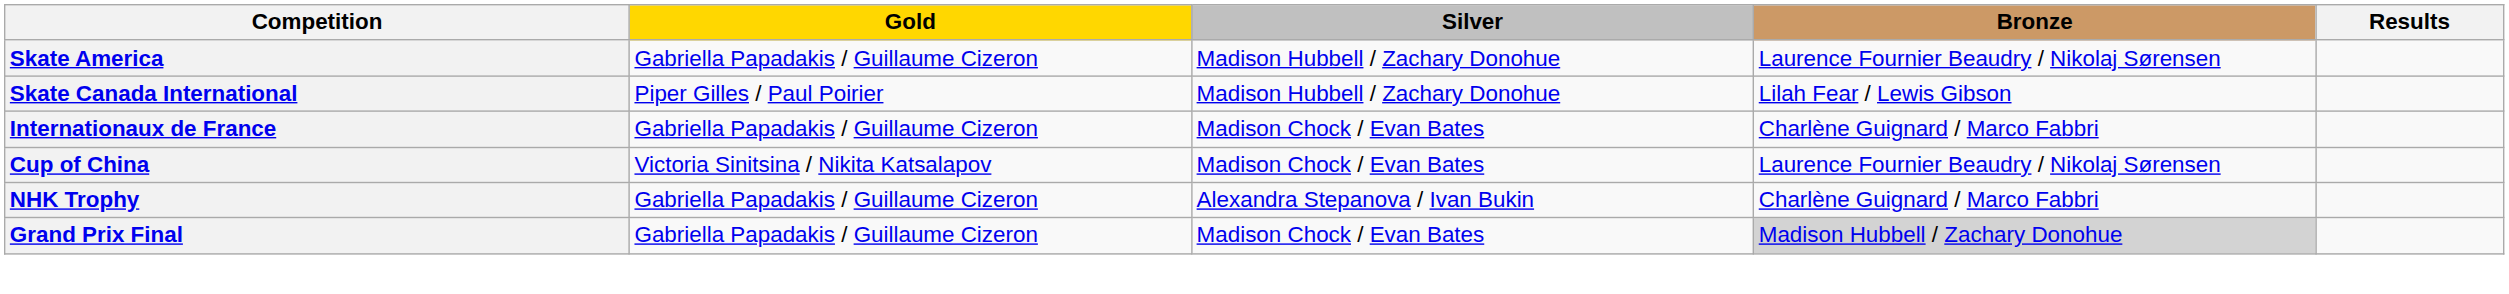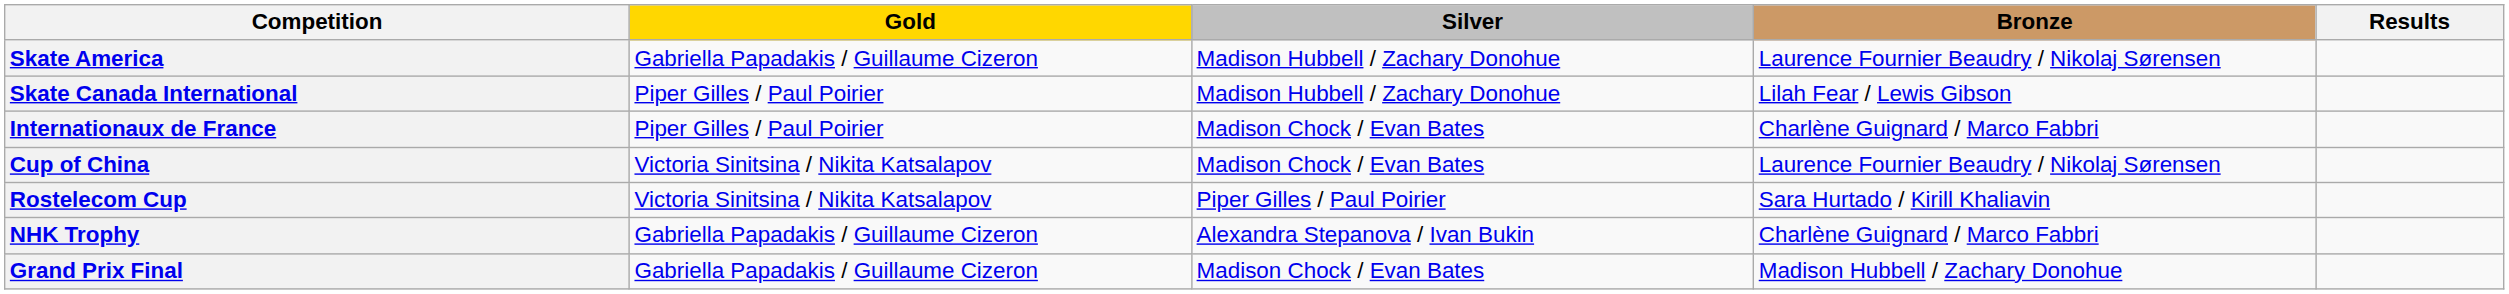(836, 128) Gabriella Papadakis / Guillaume Cizeron -> (759, 128) Piper Gilles / Paul Poirier
+ row: (98, 199)
(1941, 235) lightgrey background -> (1941, 270) no background
